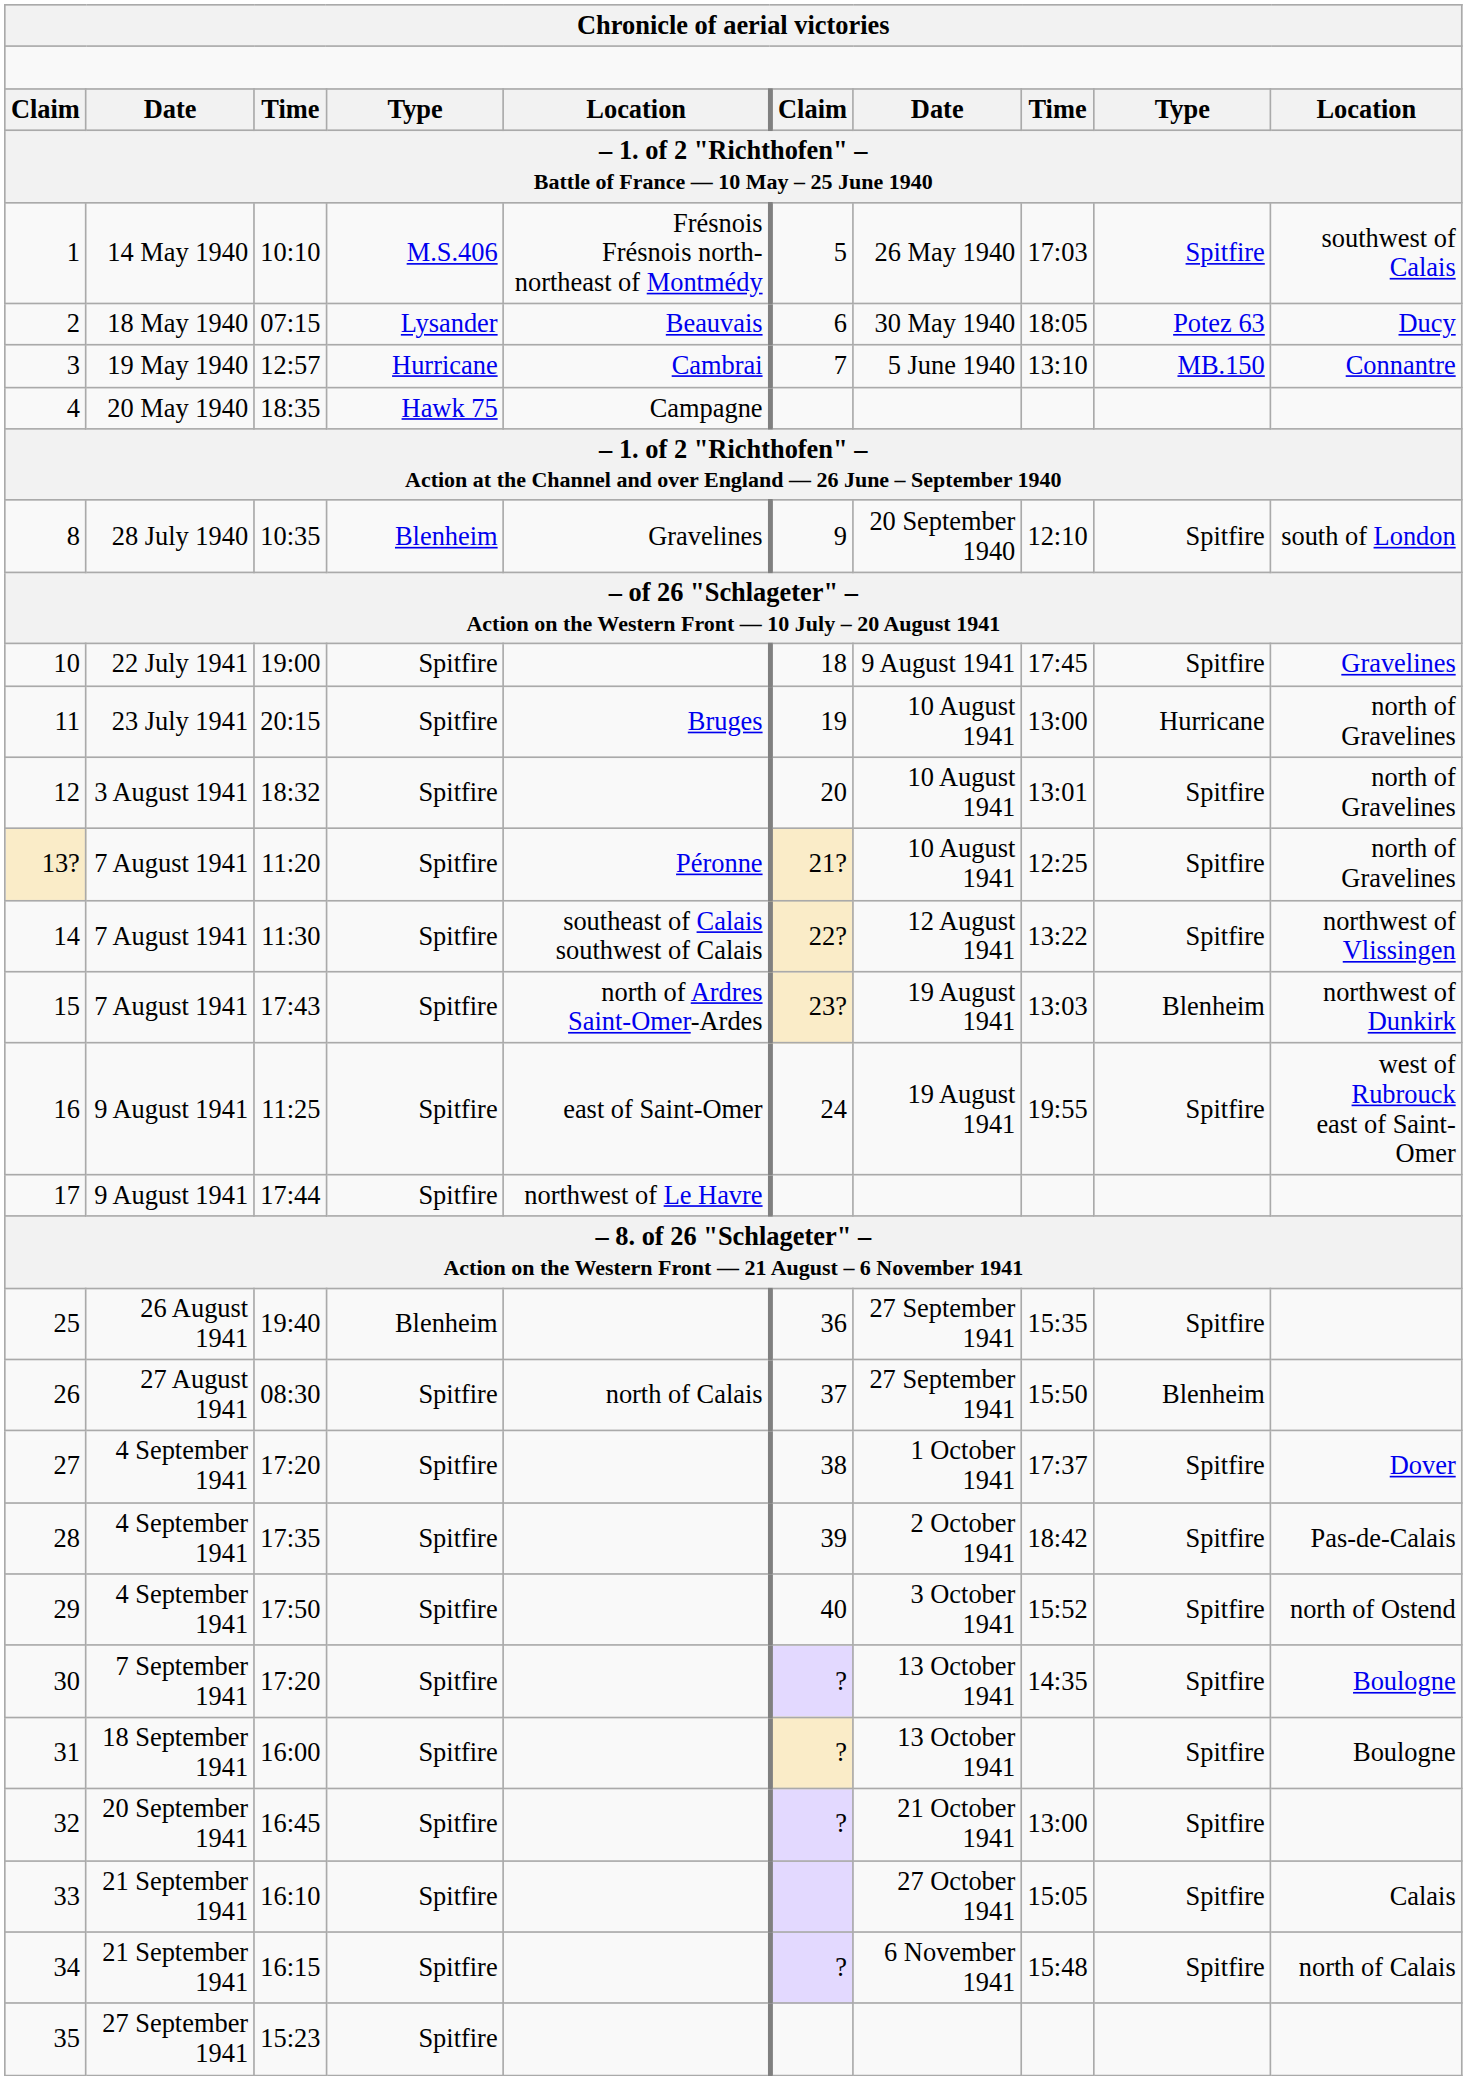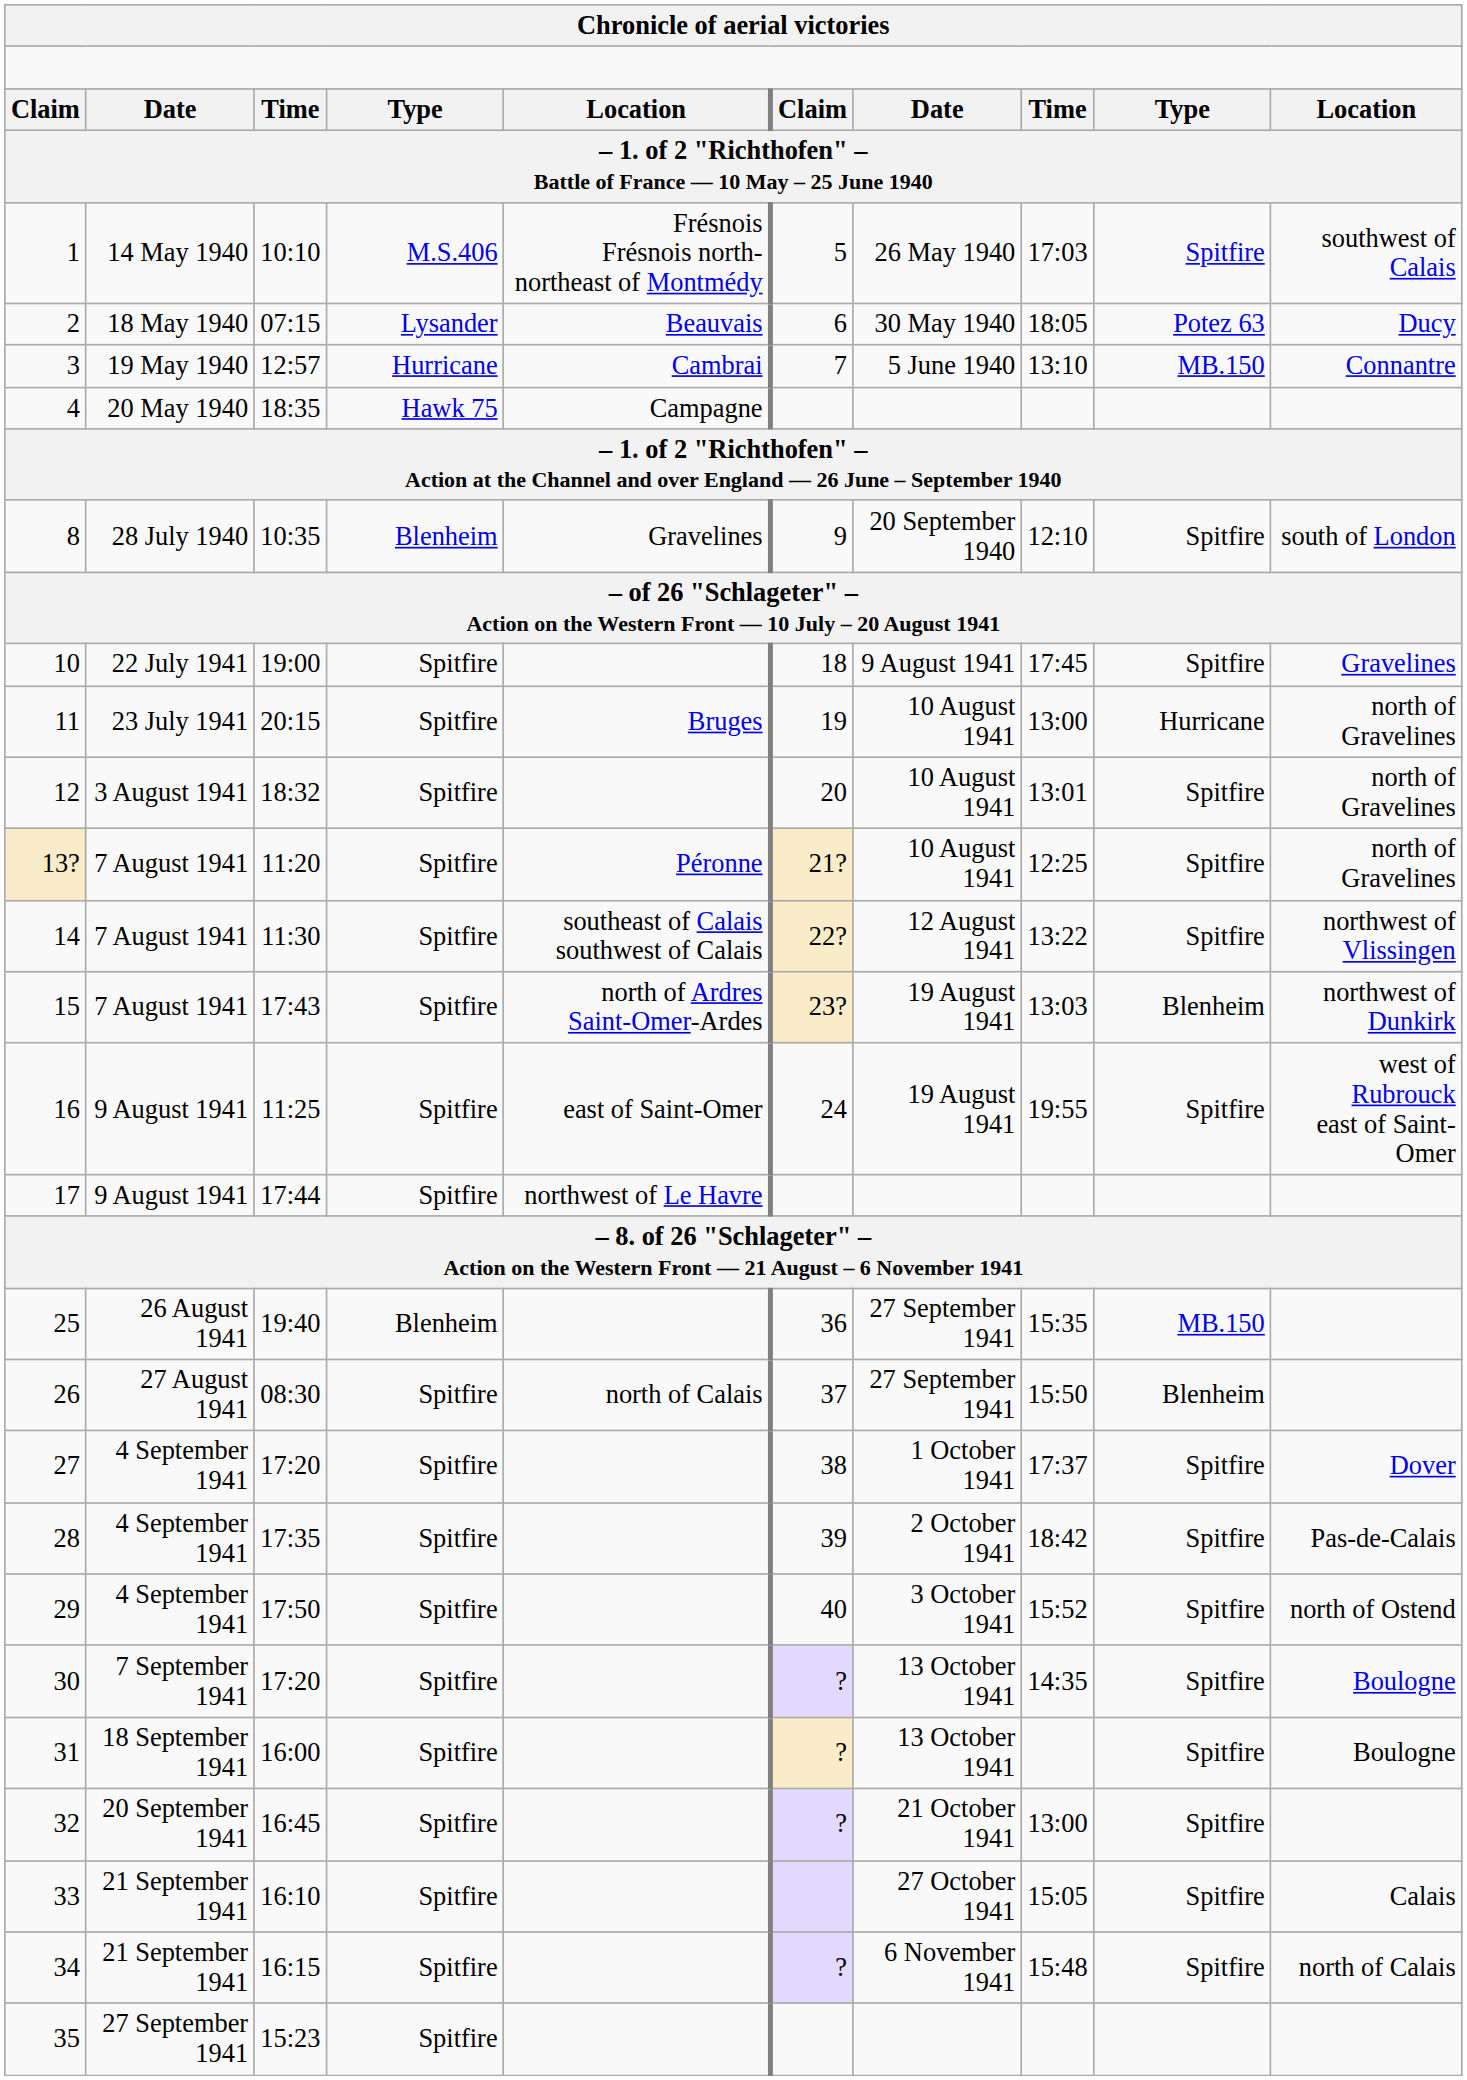(1225, 1323) Spitfire -> (1221, 1323) MB.150
